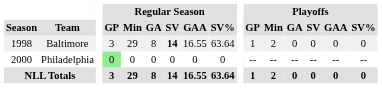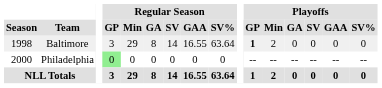(172, 43) bold -> (172, 43) normal
(253, 43) normal -> (253, 43) bold
